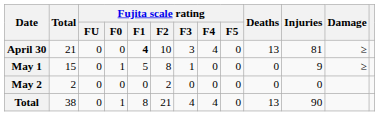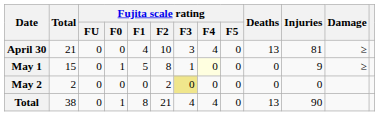(145, 49) bold -> (145, 49) normal
(215, 66) no background -> (215, 66) lightyellow background
(192, 84) no background -> (192, 84) khaki background
